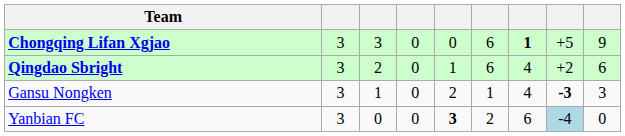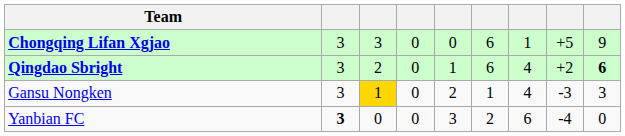(527, 42) bold -> (527, 42) normal
(602, 67) normal -> (602, 67) bold
(378, 93) no background -> (378, 93) gold background
(565, 93) bold -> (565, 93) normal
(341, 118) normal -> (341, 118) bold
(453, 118) bold -> (453, 118) normal
(565, 118) lightblue background -> (565, 118) no background
